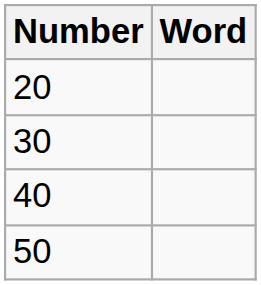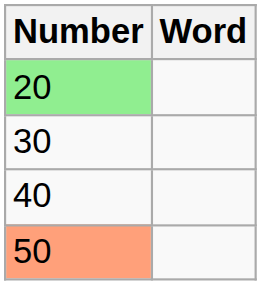(32, 86) no background -> (32, 86) lightgreen background
(32, 251) no background -> (32, 251) lightsalmon background
